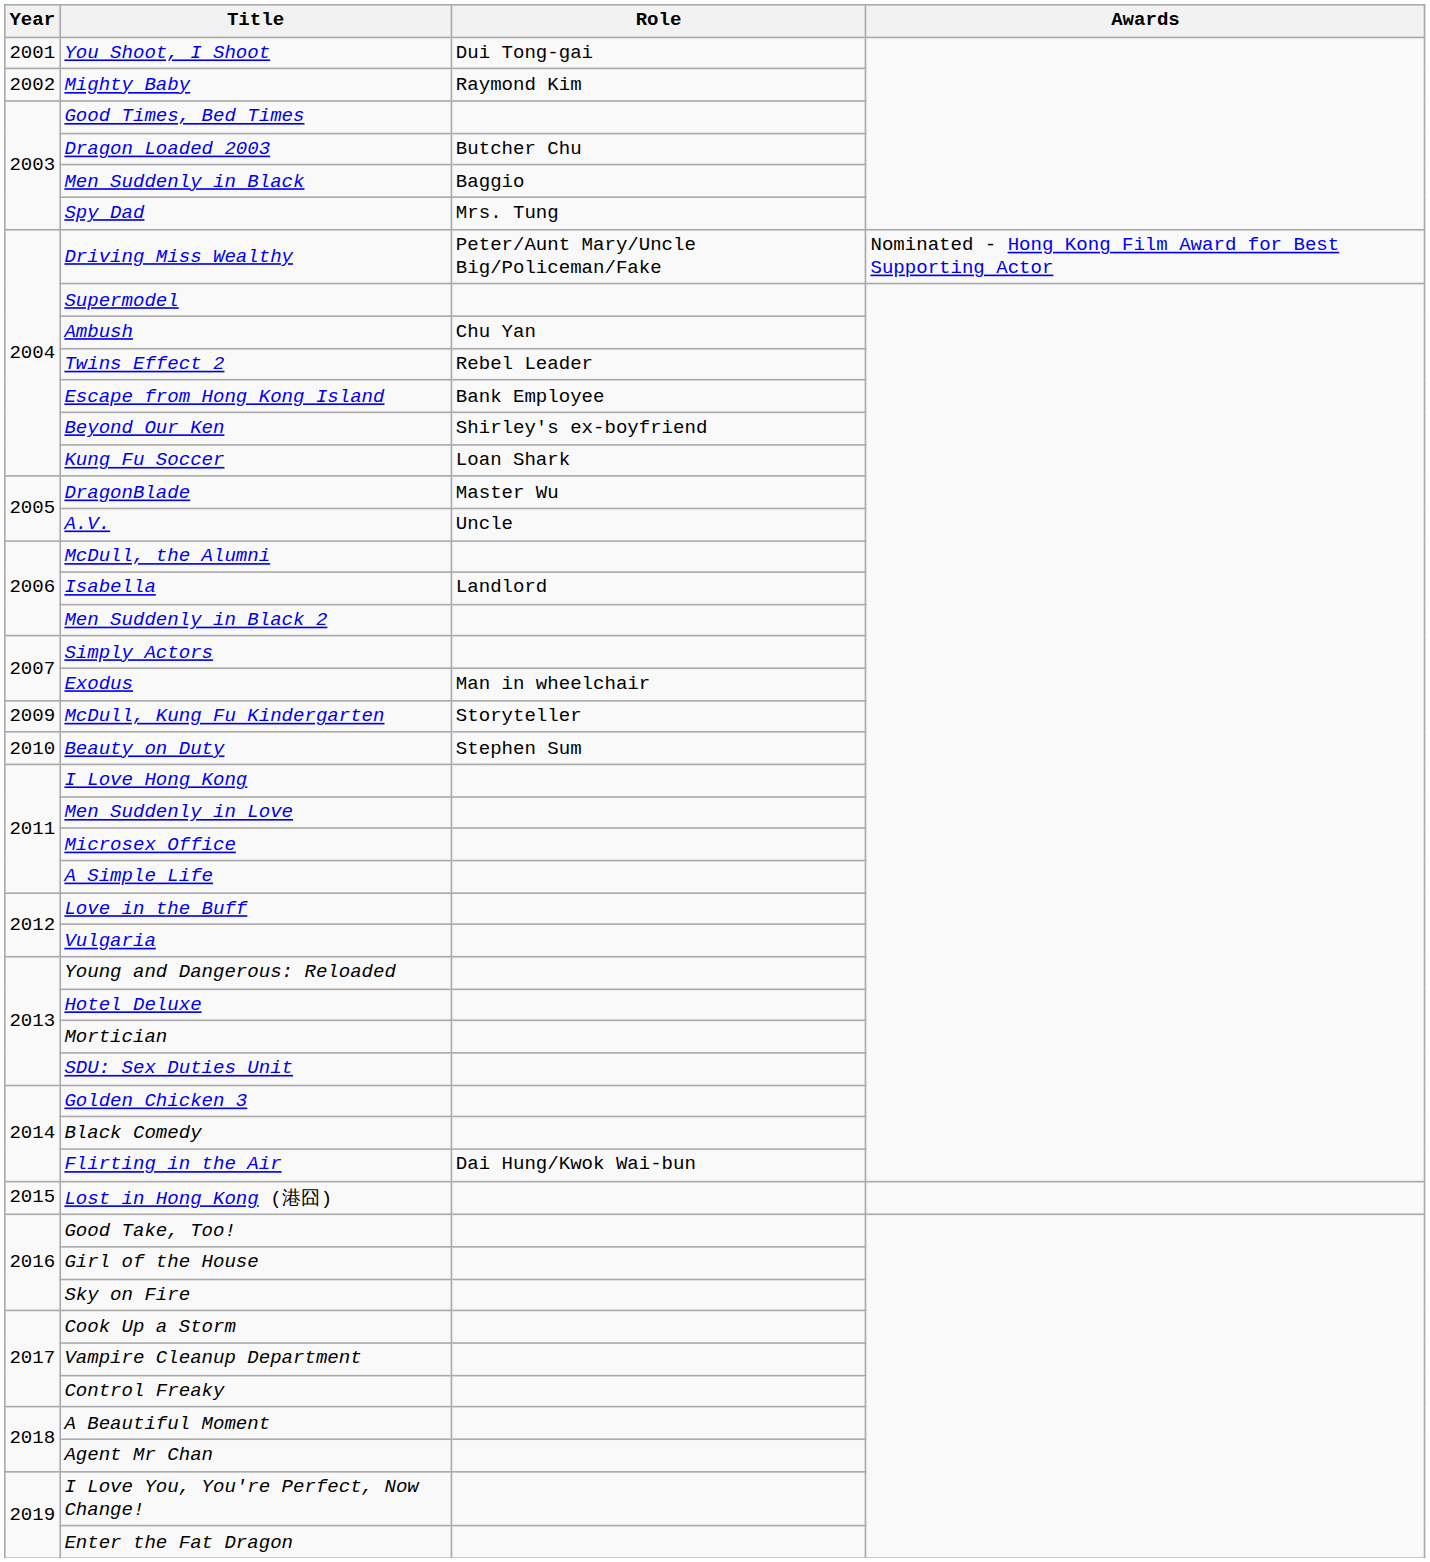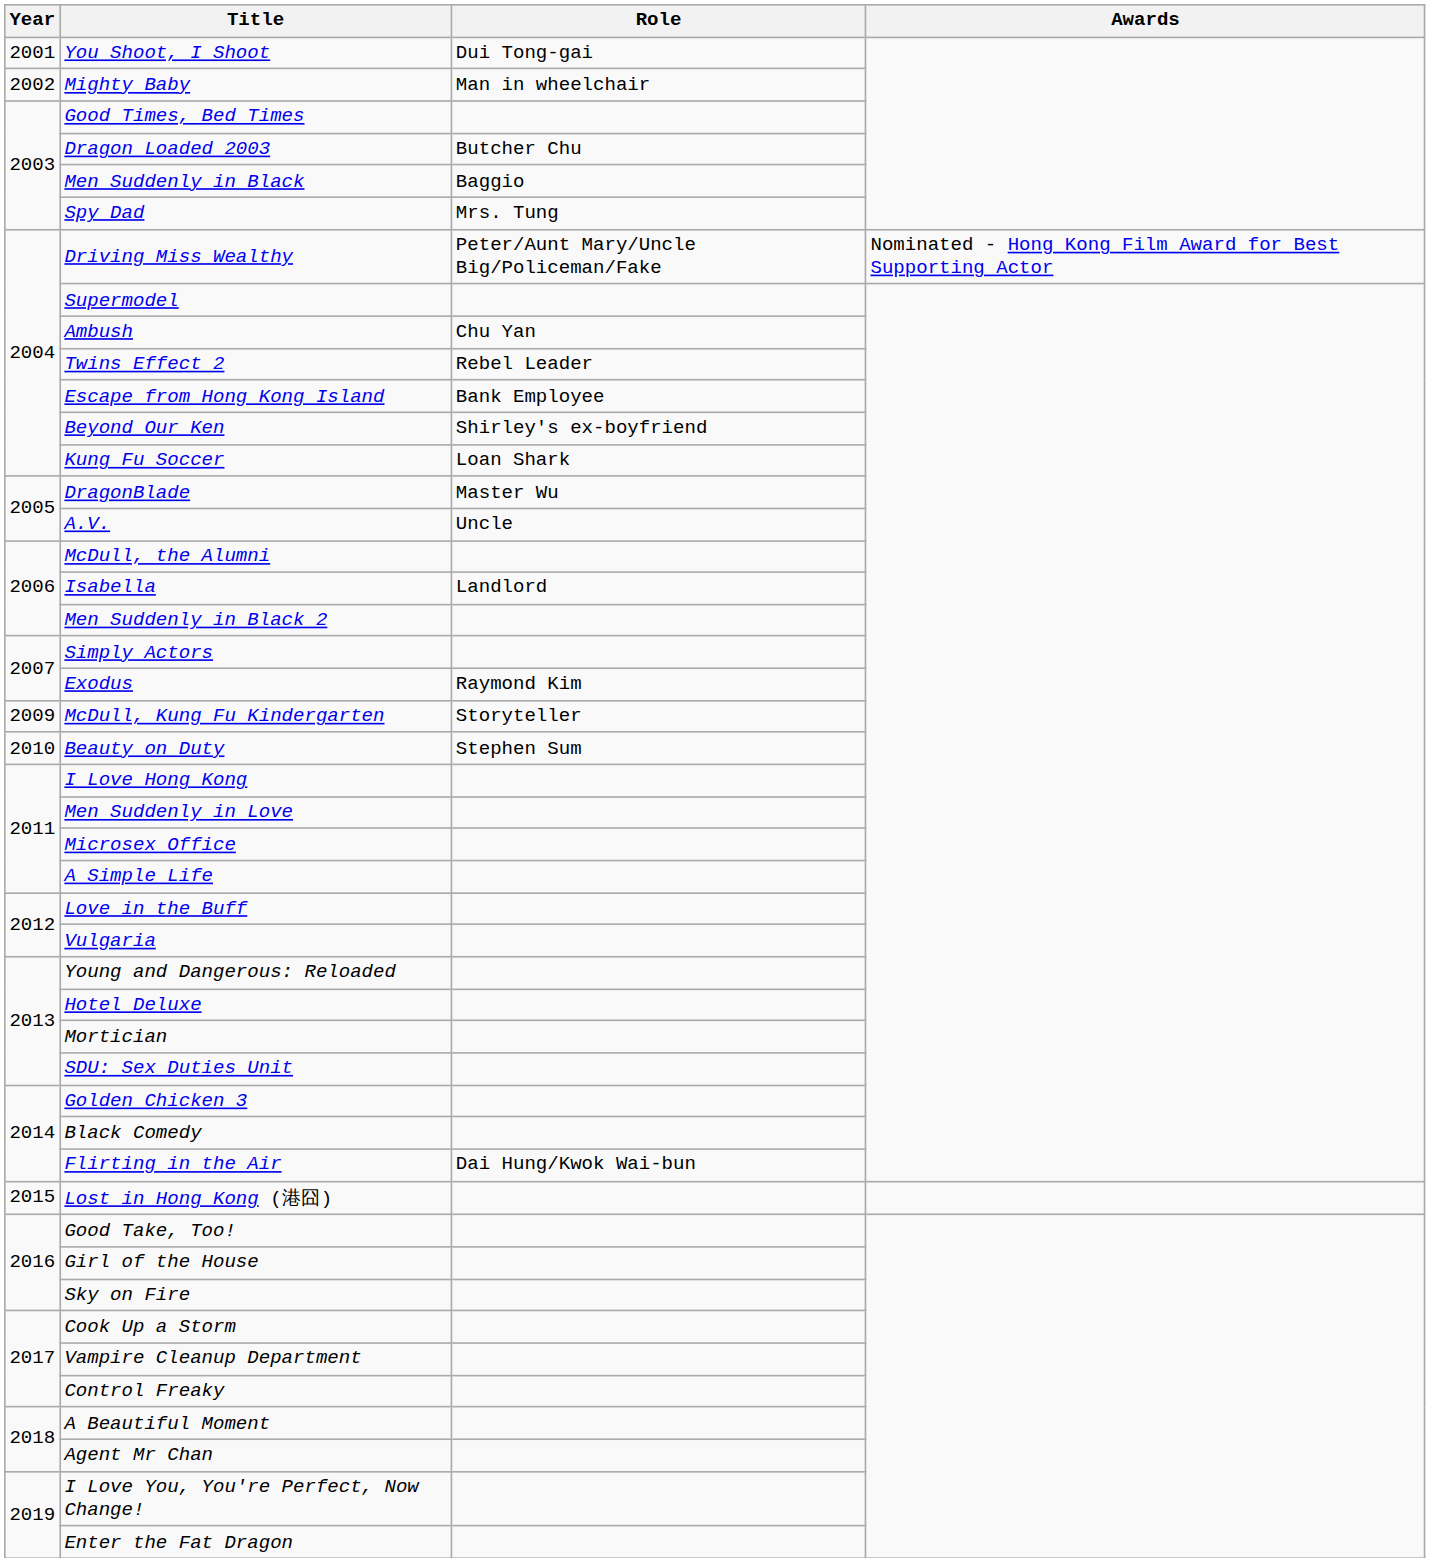(519, 85) Raymond Kim -> (553, 85) Man in wheelchair
(553, 684) Man in wheelchair -> (519, 684) Raymond Kim
